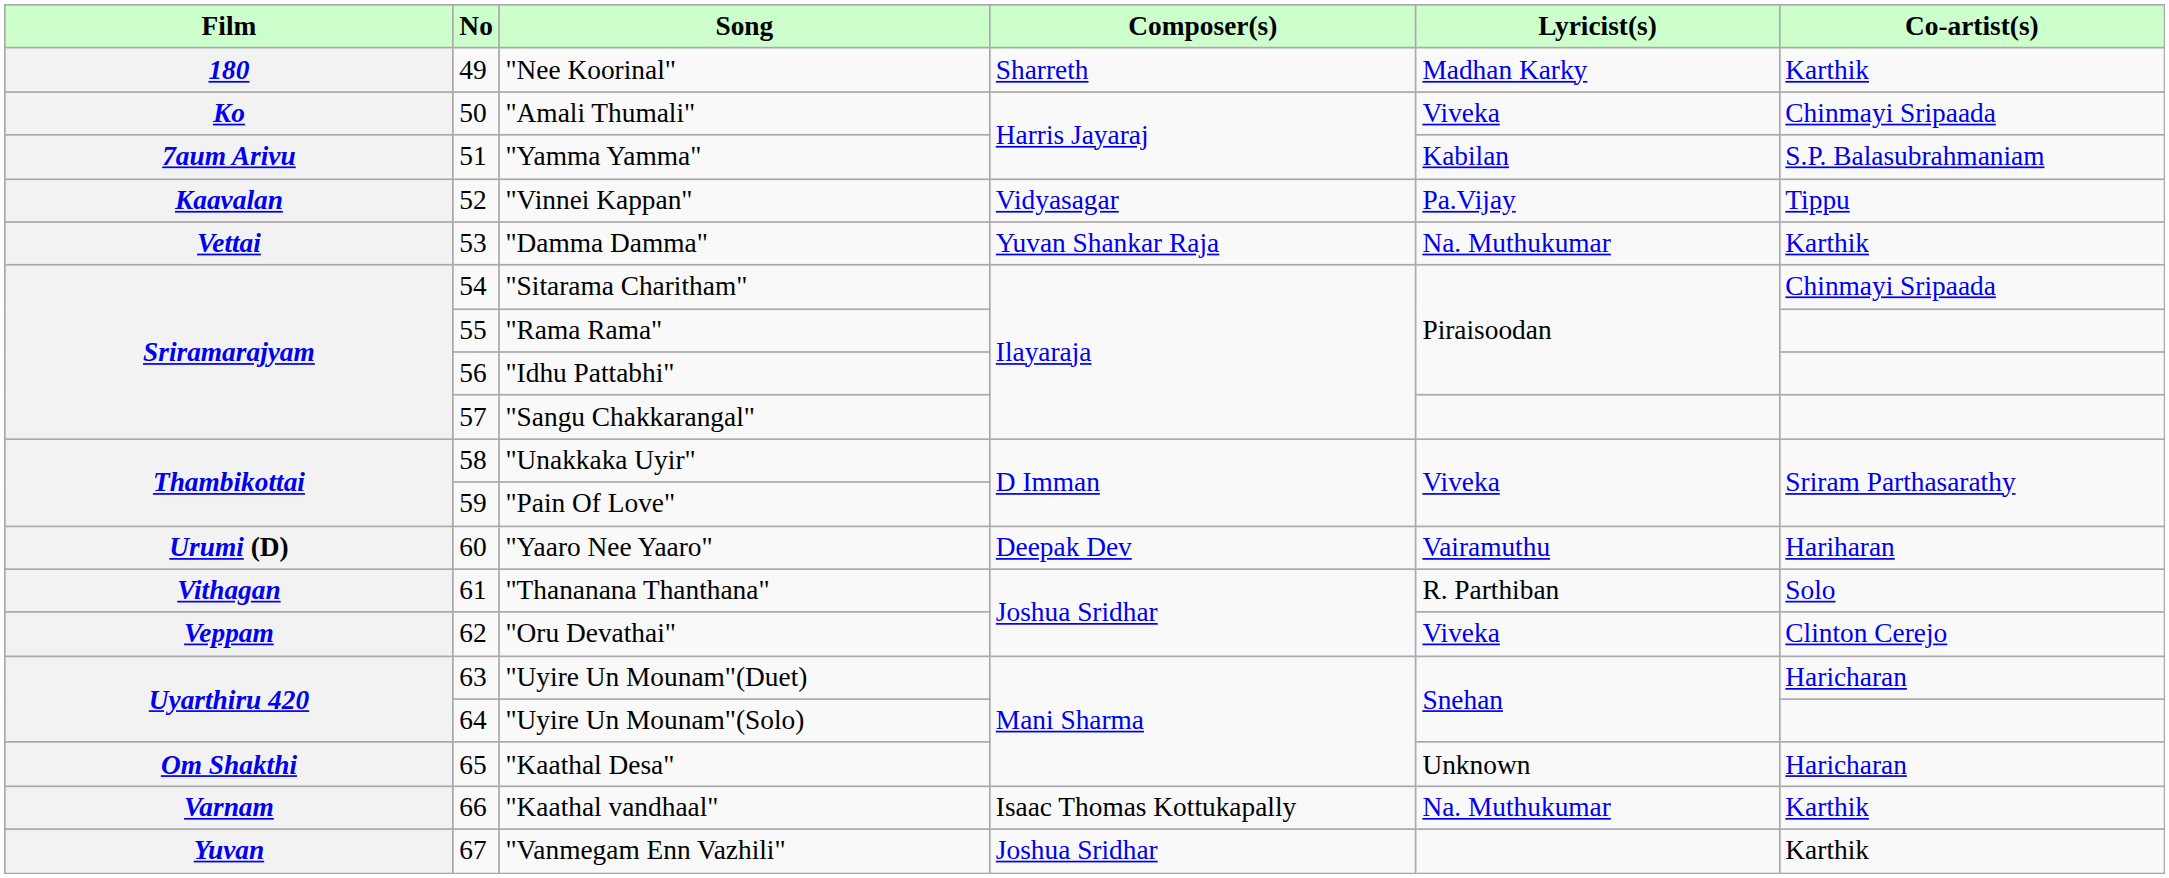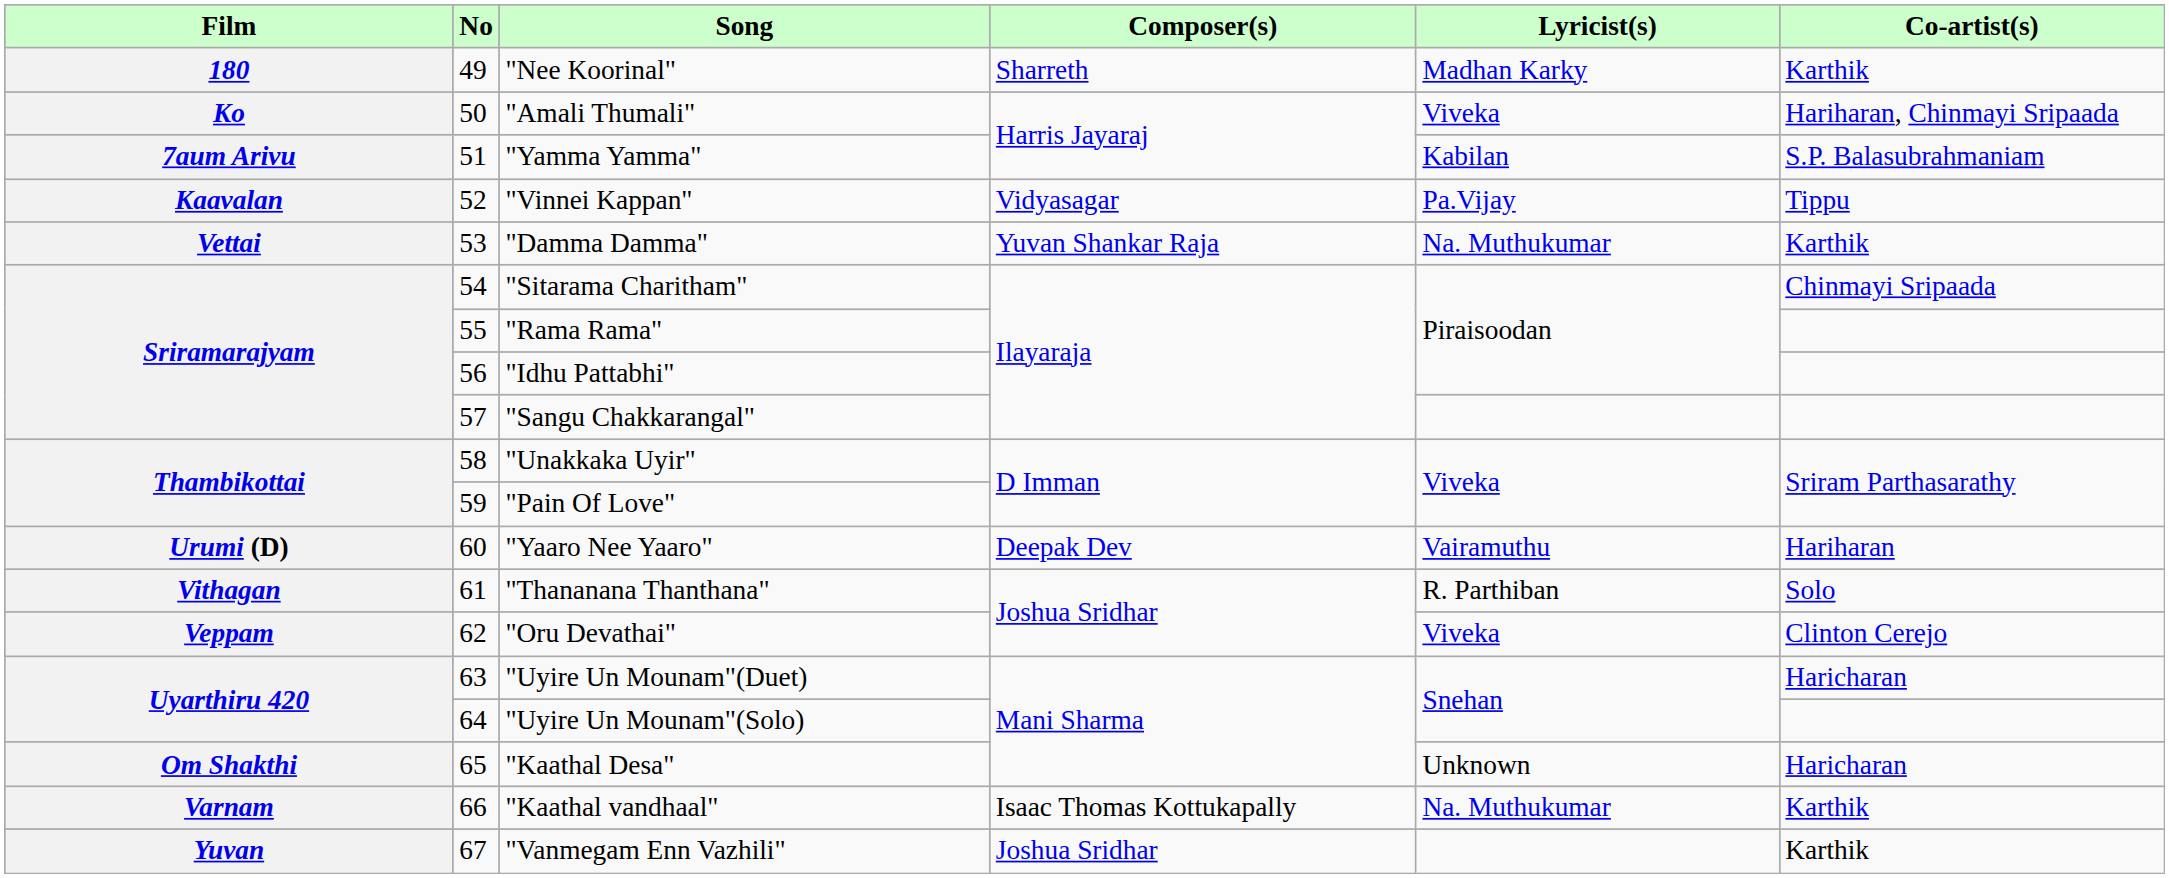(1891, 112) Chinmayi Sripaada -> (1952, 112) Hariharan, Chinmayi Sripaada
